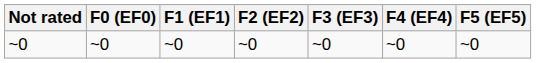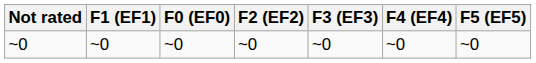columns swapped: (123, 17) <-> (197, 17)
